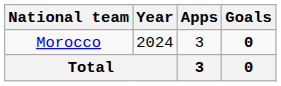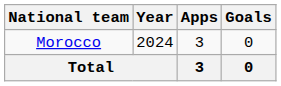(249, 42) bold -> (249, 42) normal
